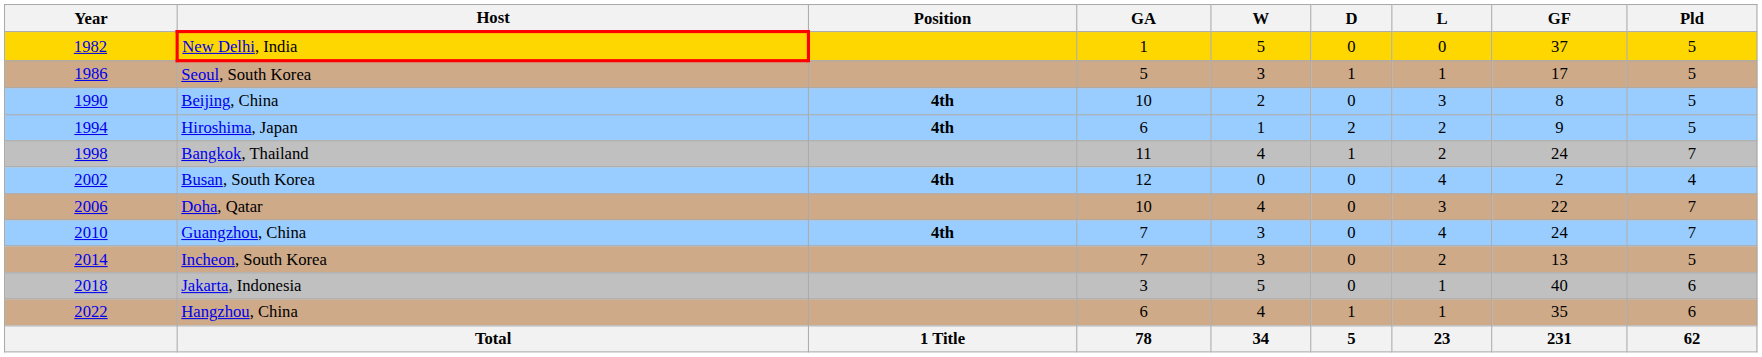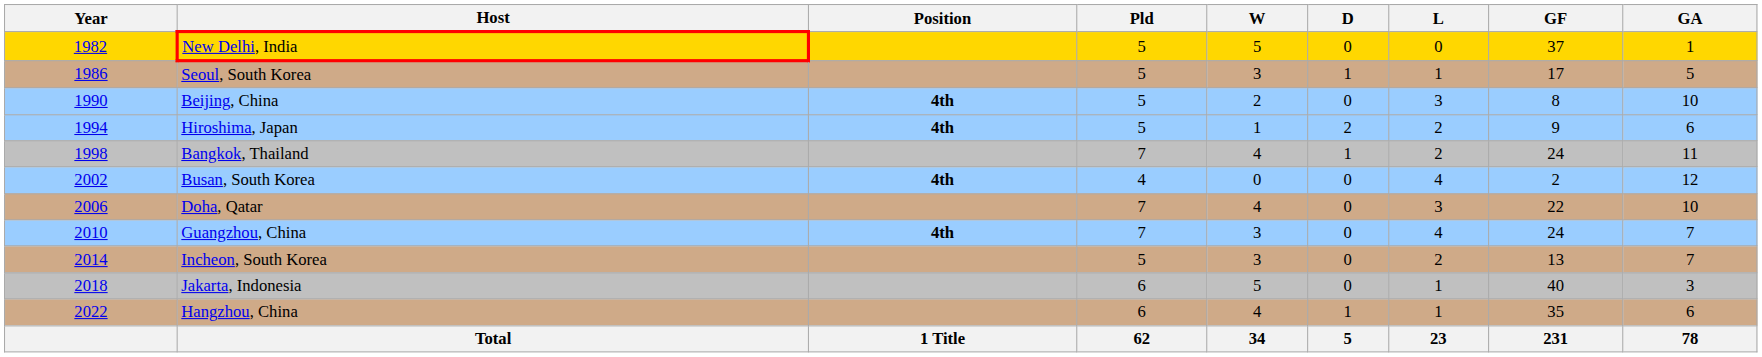columns swapped: (1692, 18) <-> (1144, 18)
